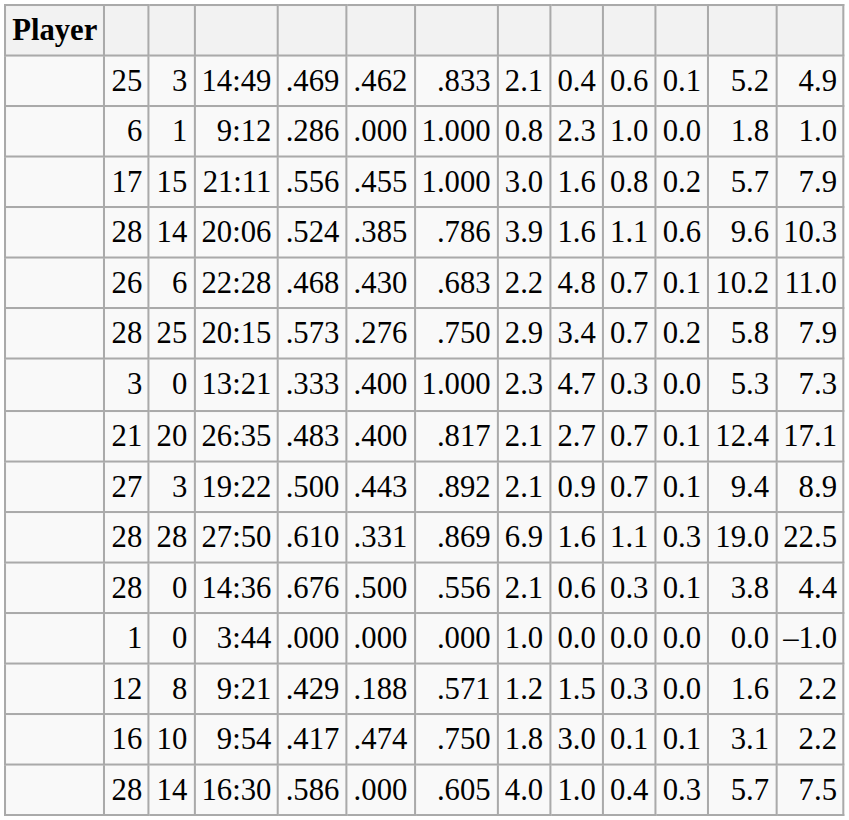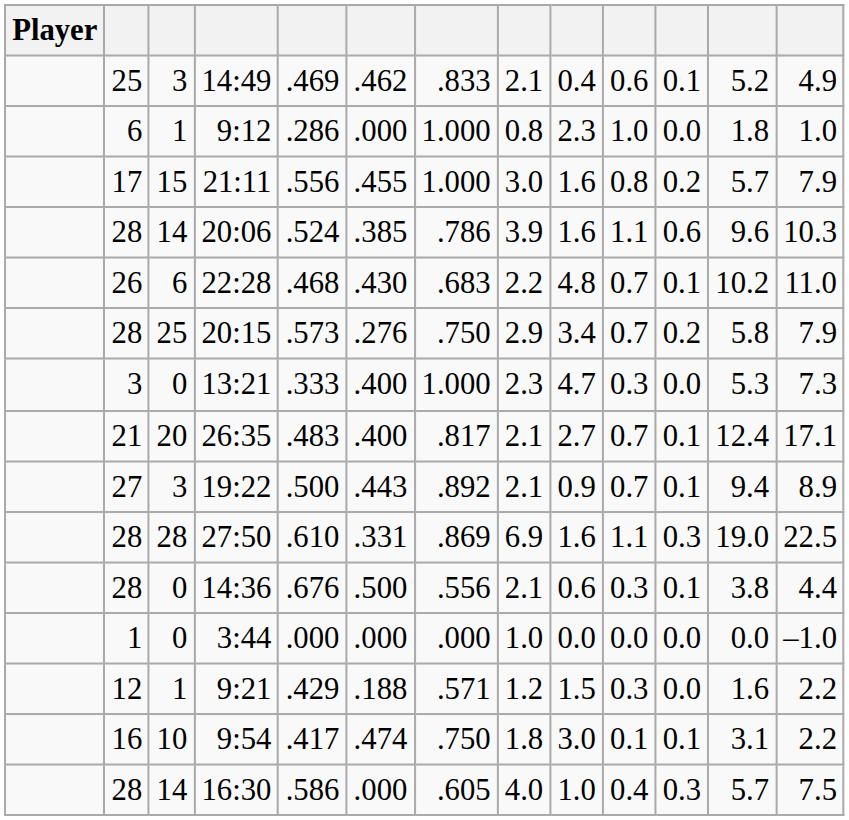(180, 688) 8 -> (180, 688) 1
